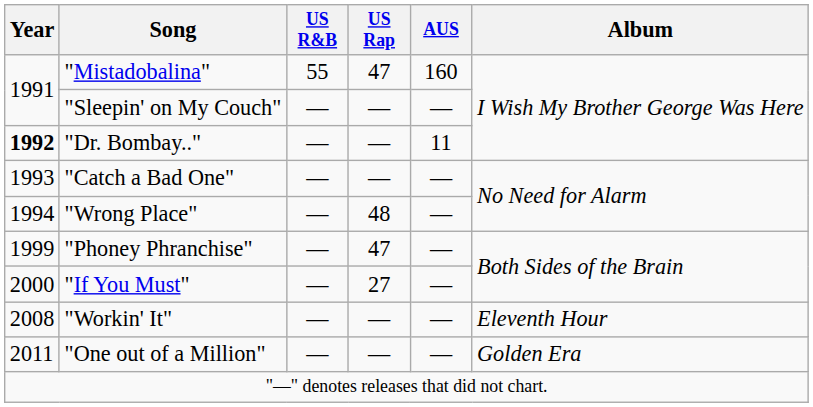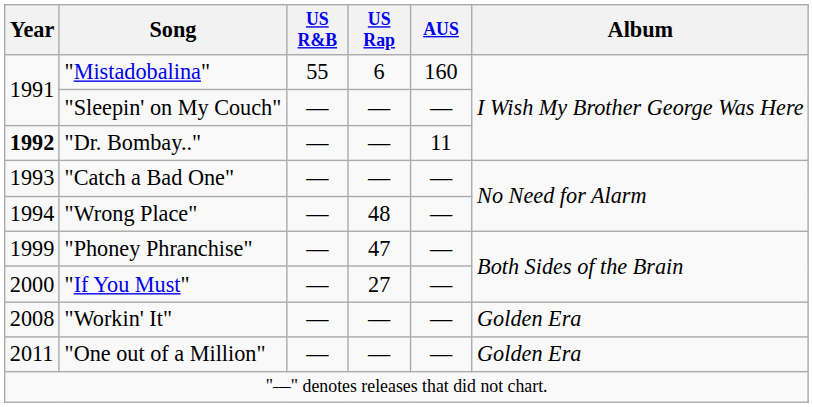(379, 72) 47 -> (379, 72) 6
(542, 319) Eleventh Hour -> (529, 319) Golden Era
